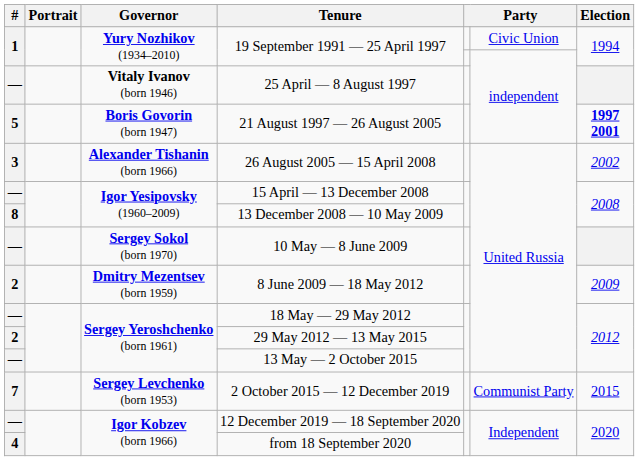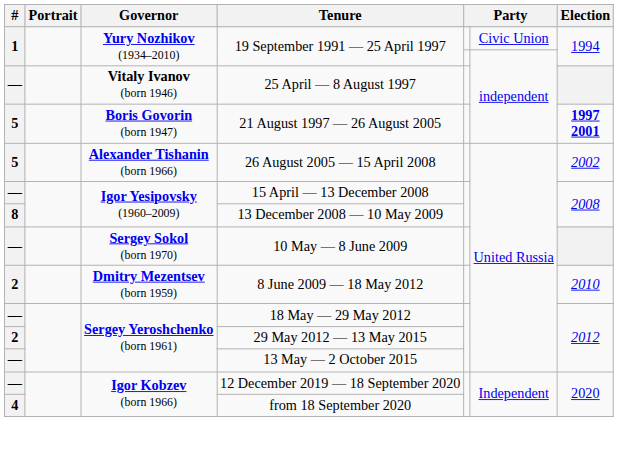(15, 162) 3 -> (15, 162) 5
(605, 284) 2009 -> (585, 284) 2010
- row: (149, 390)
